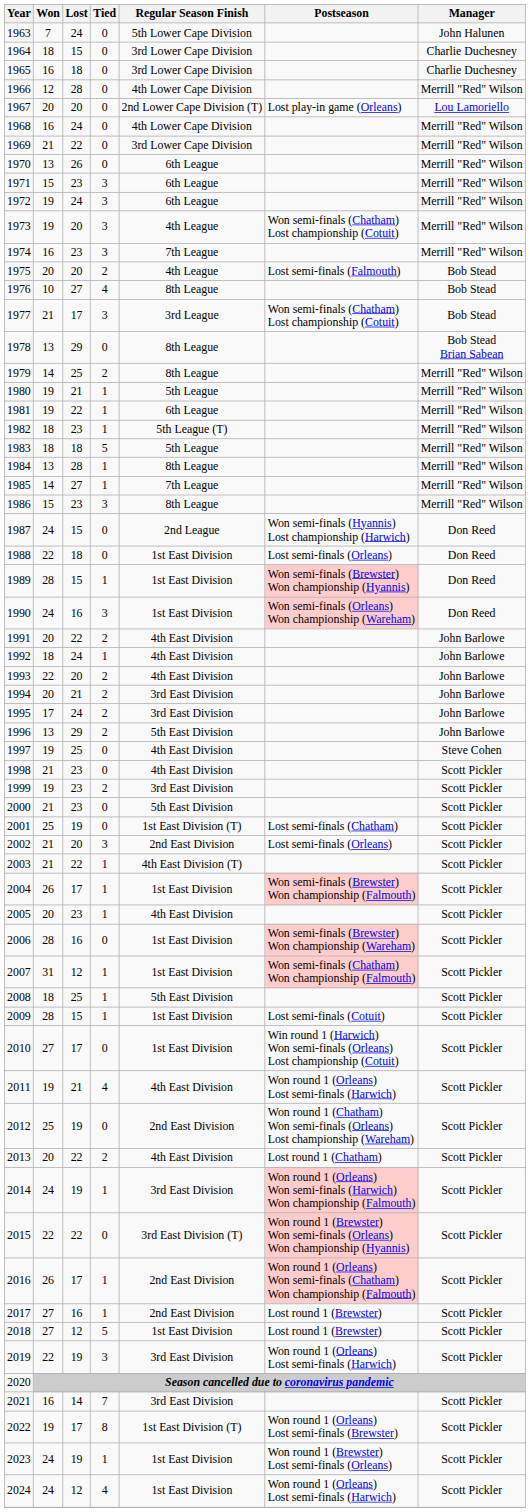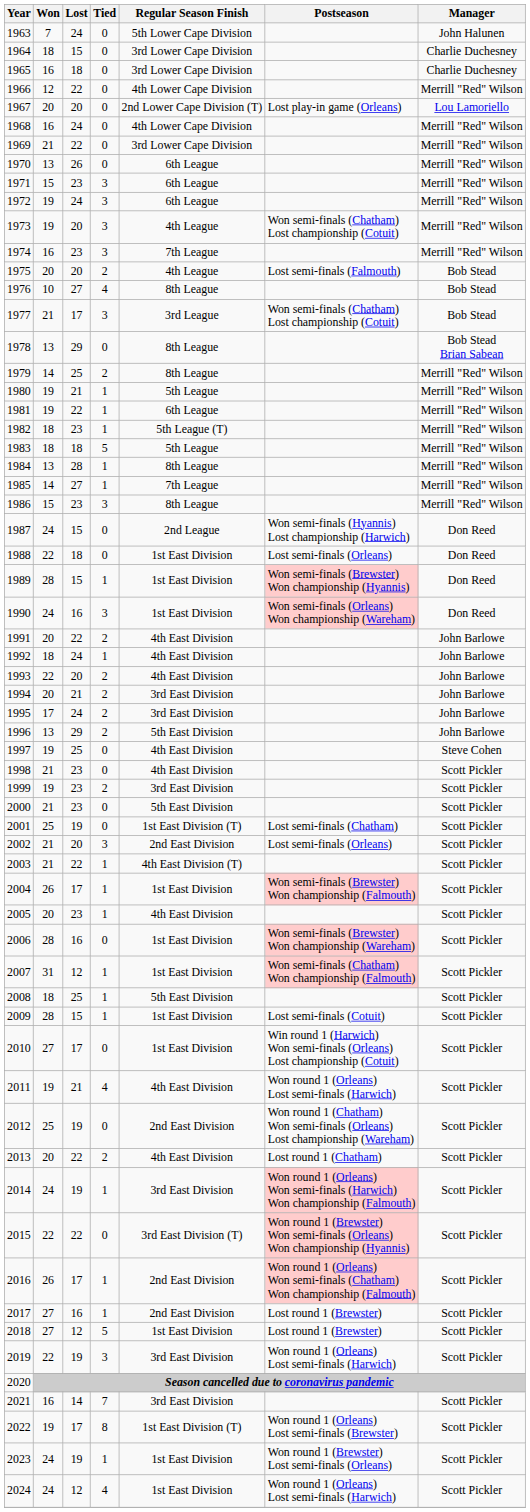(77, 88) 28 -> (77, 88) 22
